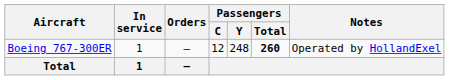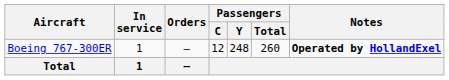(270, 48) bold -> (270, 48) normal
(366, 48) normal -> (366, 48) bold
